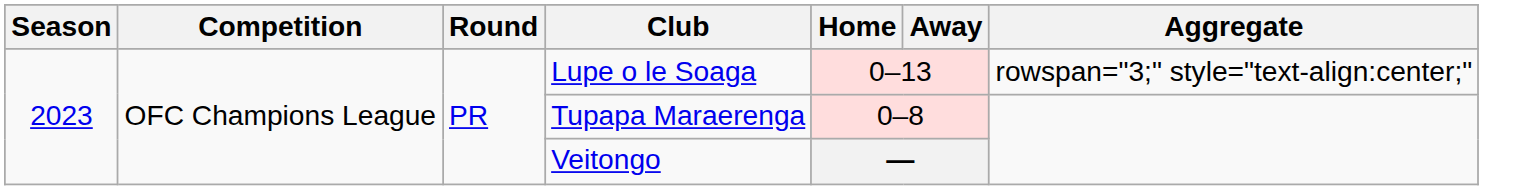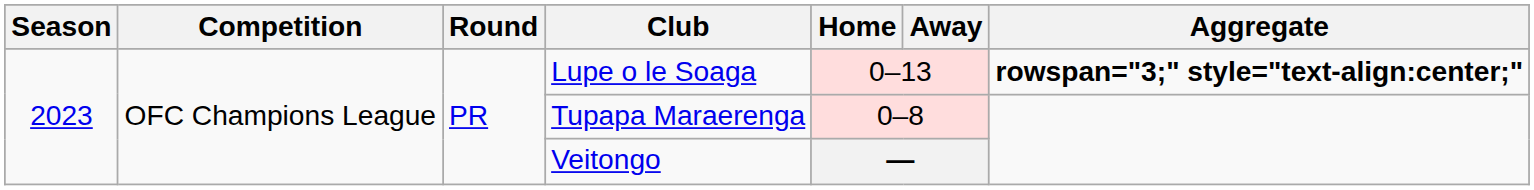(1234, 71) normal -> (1259, 71) bold
